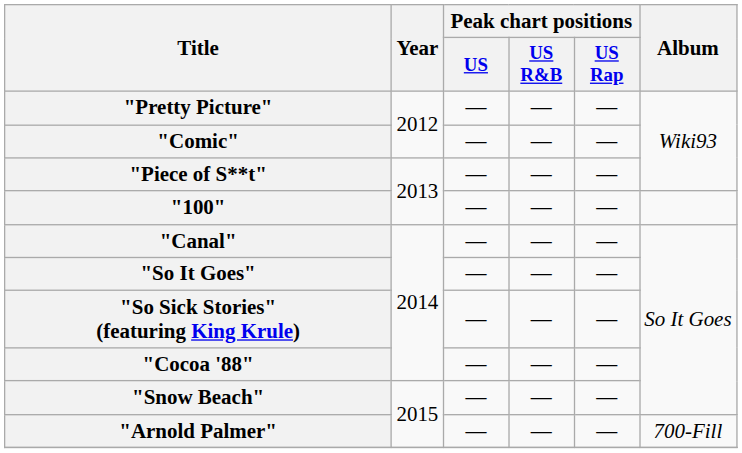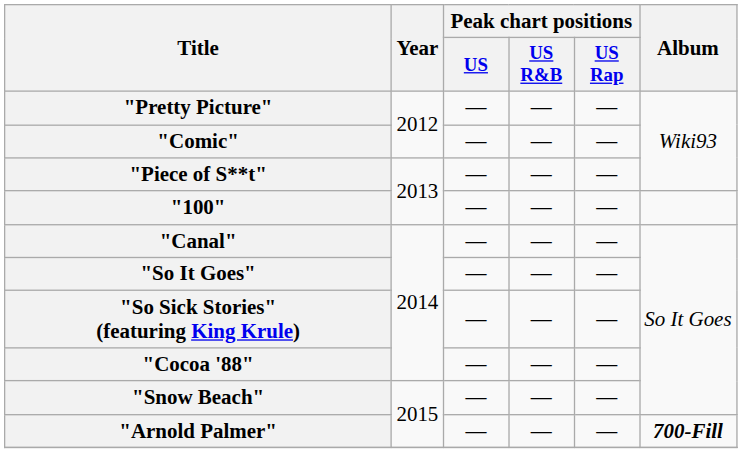(688, 430) normal -> (688, 430) bold
